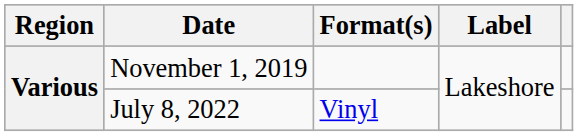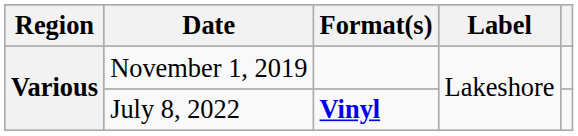(349, 109) normal -> (350, 109) bold
